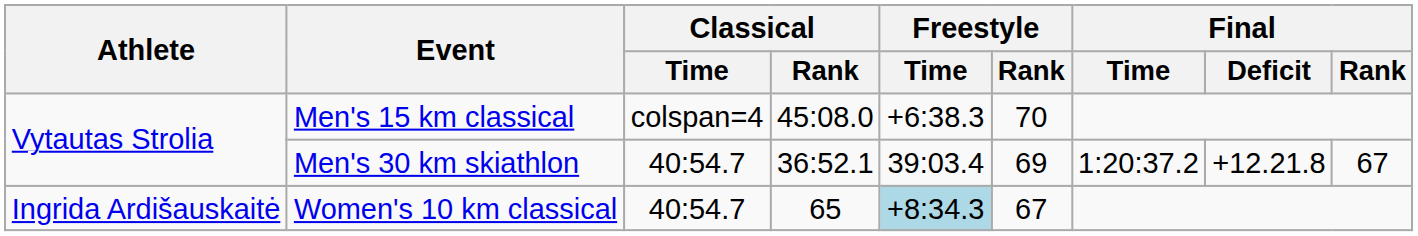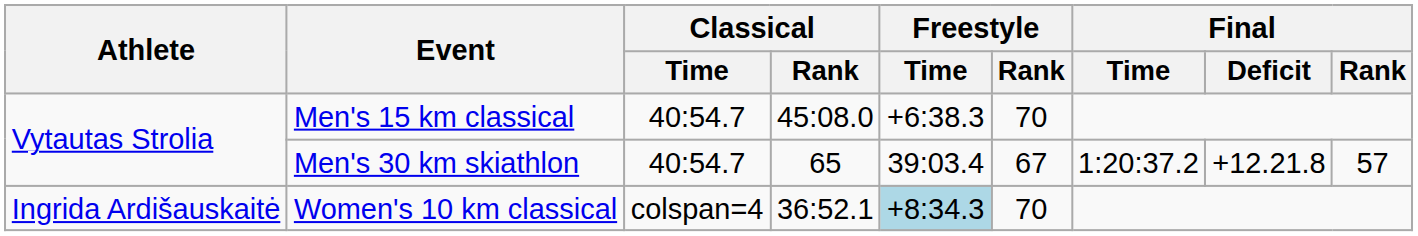(697, 117) colspan=4 -> (697, 117) 40:54.7
(825, 163) 36:52.1 -> (825, 163) 65
(1031, 163) 69 -> (1031, 163) 67
(1373, 163) 67 -> (1373, 163) 57
(697, 209) 40:54.7 -> (697, 209) colspan=4
(825, 209) 65 -> (825, 209) 36:52.1
(1031, 209) 67 -> (1031, 209) 70
